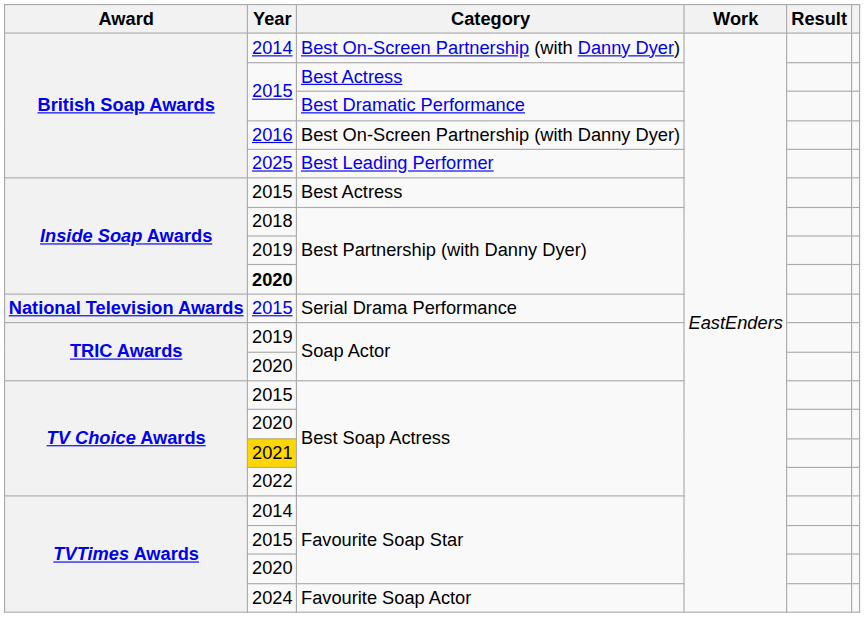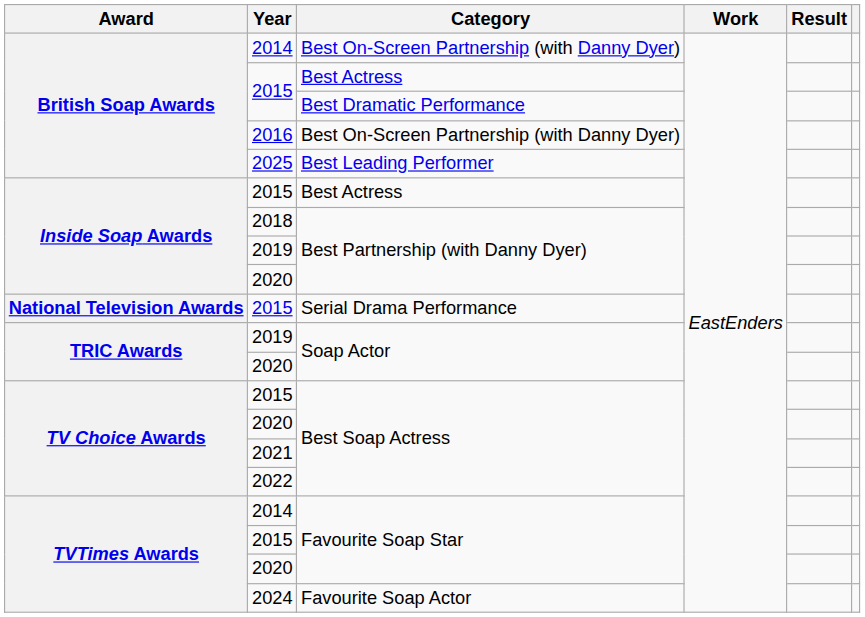(272, 279) bold -> (272, 279) normal
(272, 452) gold background -> (272, 452) no background
